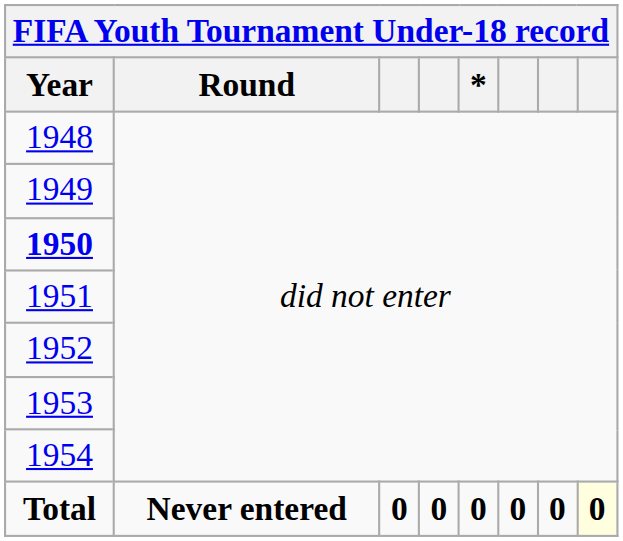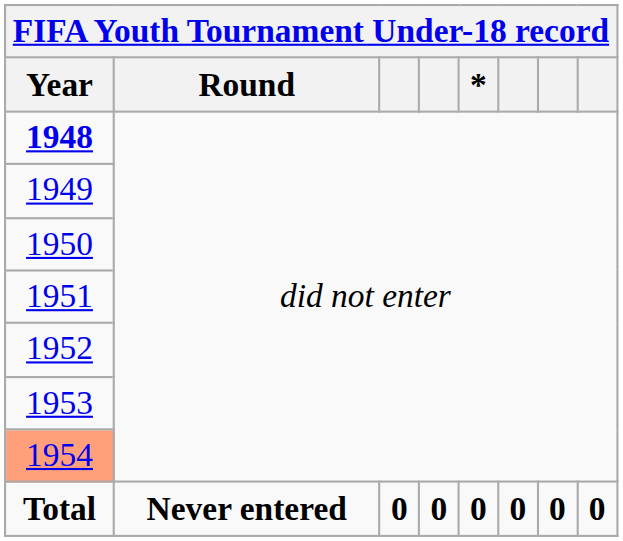(60, 137) normal -> (60, 137) bold
(60, 243) bold -> (60, 243) normal
(60, 455) no background -> (60, 455) lightsalmon background
(597, 508) lightyellow background -> (597, 508) no background
